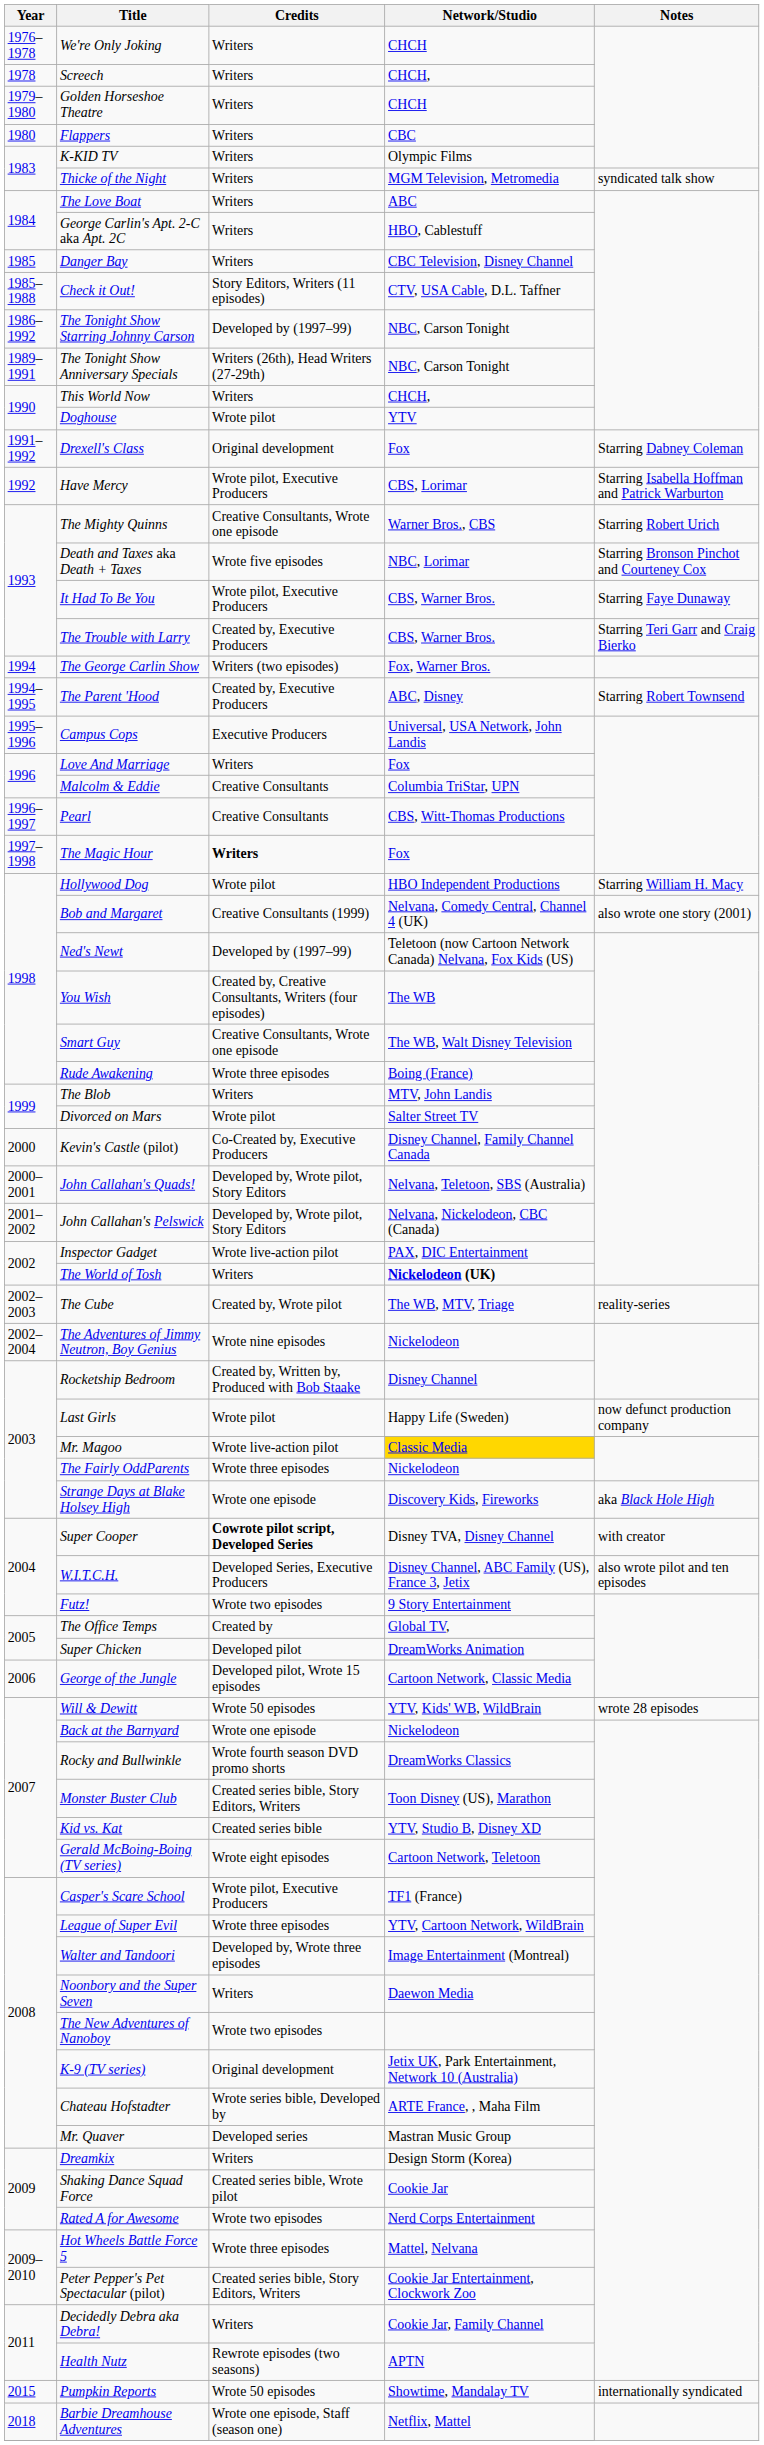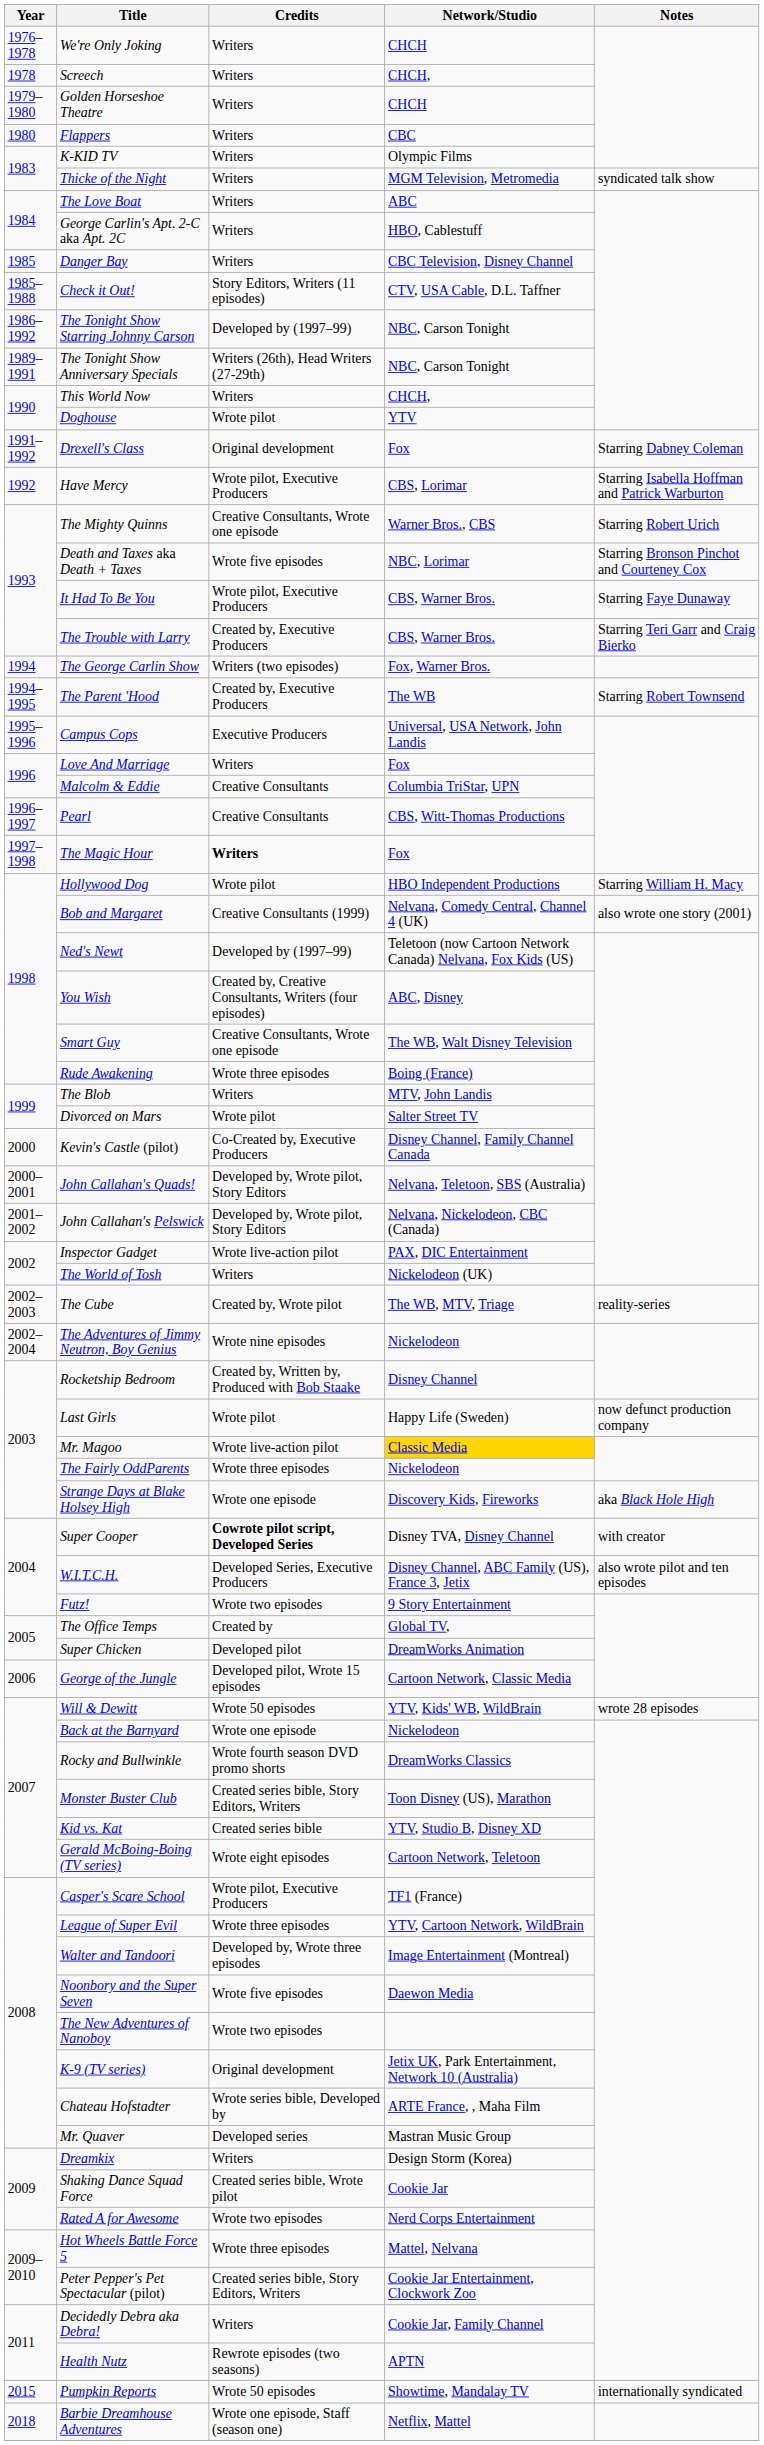(426, 696) ABC, Disney -> (412, 696) The WB
(412, 997) The WB -> (426, 997) ABC, Disney
(442, 1274) bold -> (440, 1274) normal
(233, 1993) Writers -> (267, 1993) Wrote five episodes
